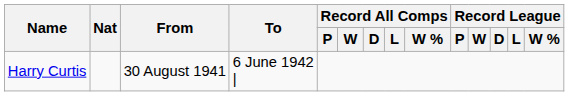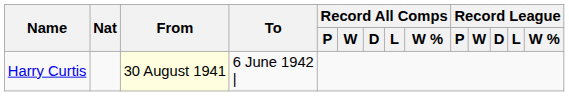(175, 71) no background -> (175, 71) lightyellow background
